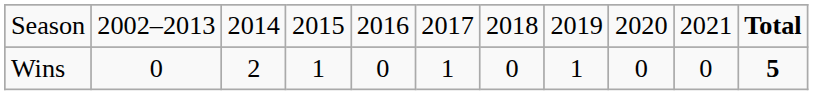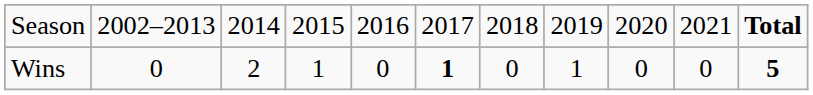(448, 67) normal -> (448, 67) bold
